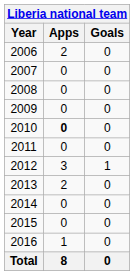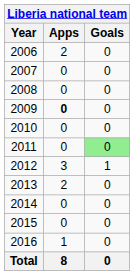(64, 109) normal -> (64, 109) bold
(64, 128) bold -> (64, 128) normal
(107, 147) no background -> (107, 147) lightgreen background
